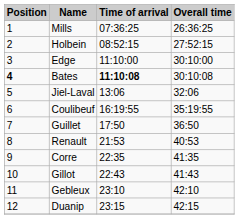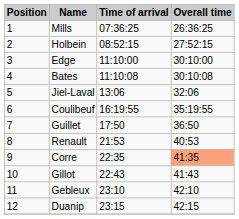(10, 77) bold -> (10, 77) normal
(119, 77) bold -> (119, 77) normal
(186, 158) no background -> (186, 158) lightsalmon background
